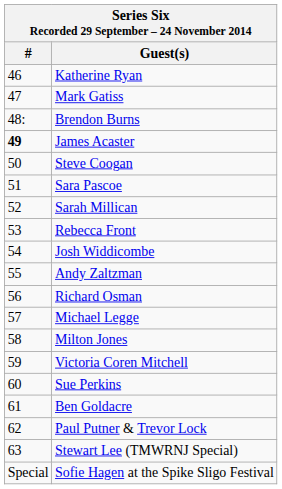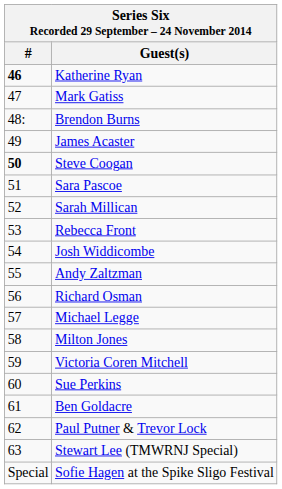(15, 75) normal -> (15, 75) bold
(15, 141) bold -> (15, 141) normal
(15, 163) normal -> (15, 163) bold
